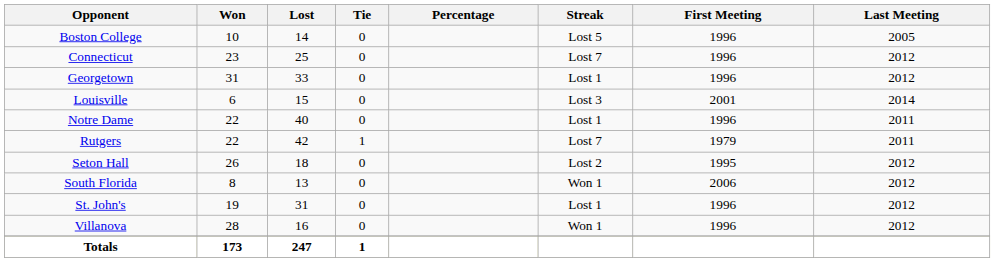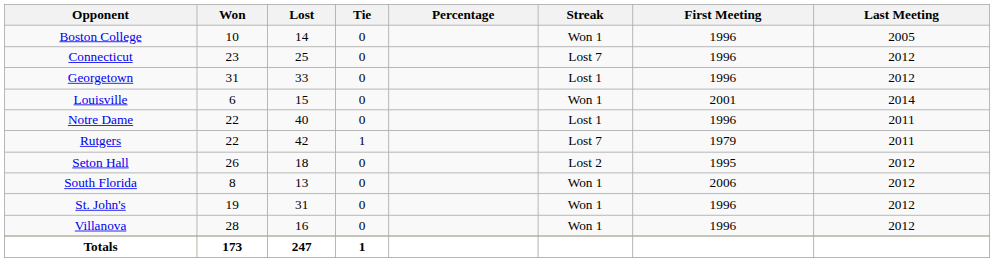(585, 36) Lost 5 -> (585, 36) Won 1
(585, 99) Lost 3 -> (585, 99) Won 1
(585, 204) Lost 1 -> (585, 204) Won 1
